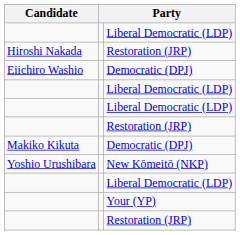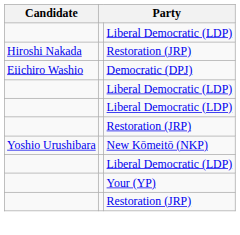- row: (43, 145)
